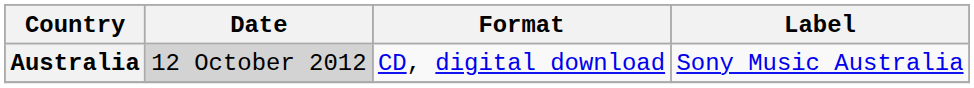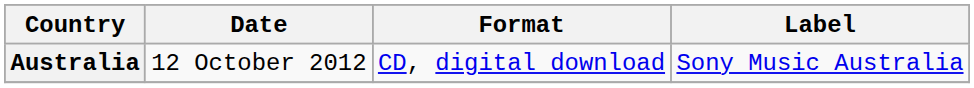(259, 63) lightgrey background -> (259, 63) no background
